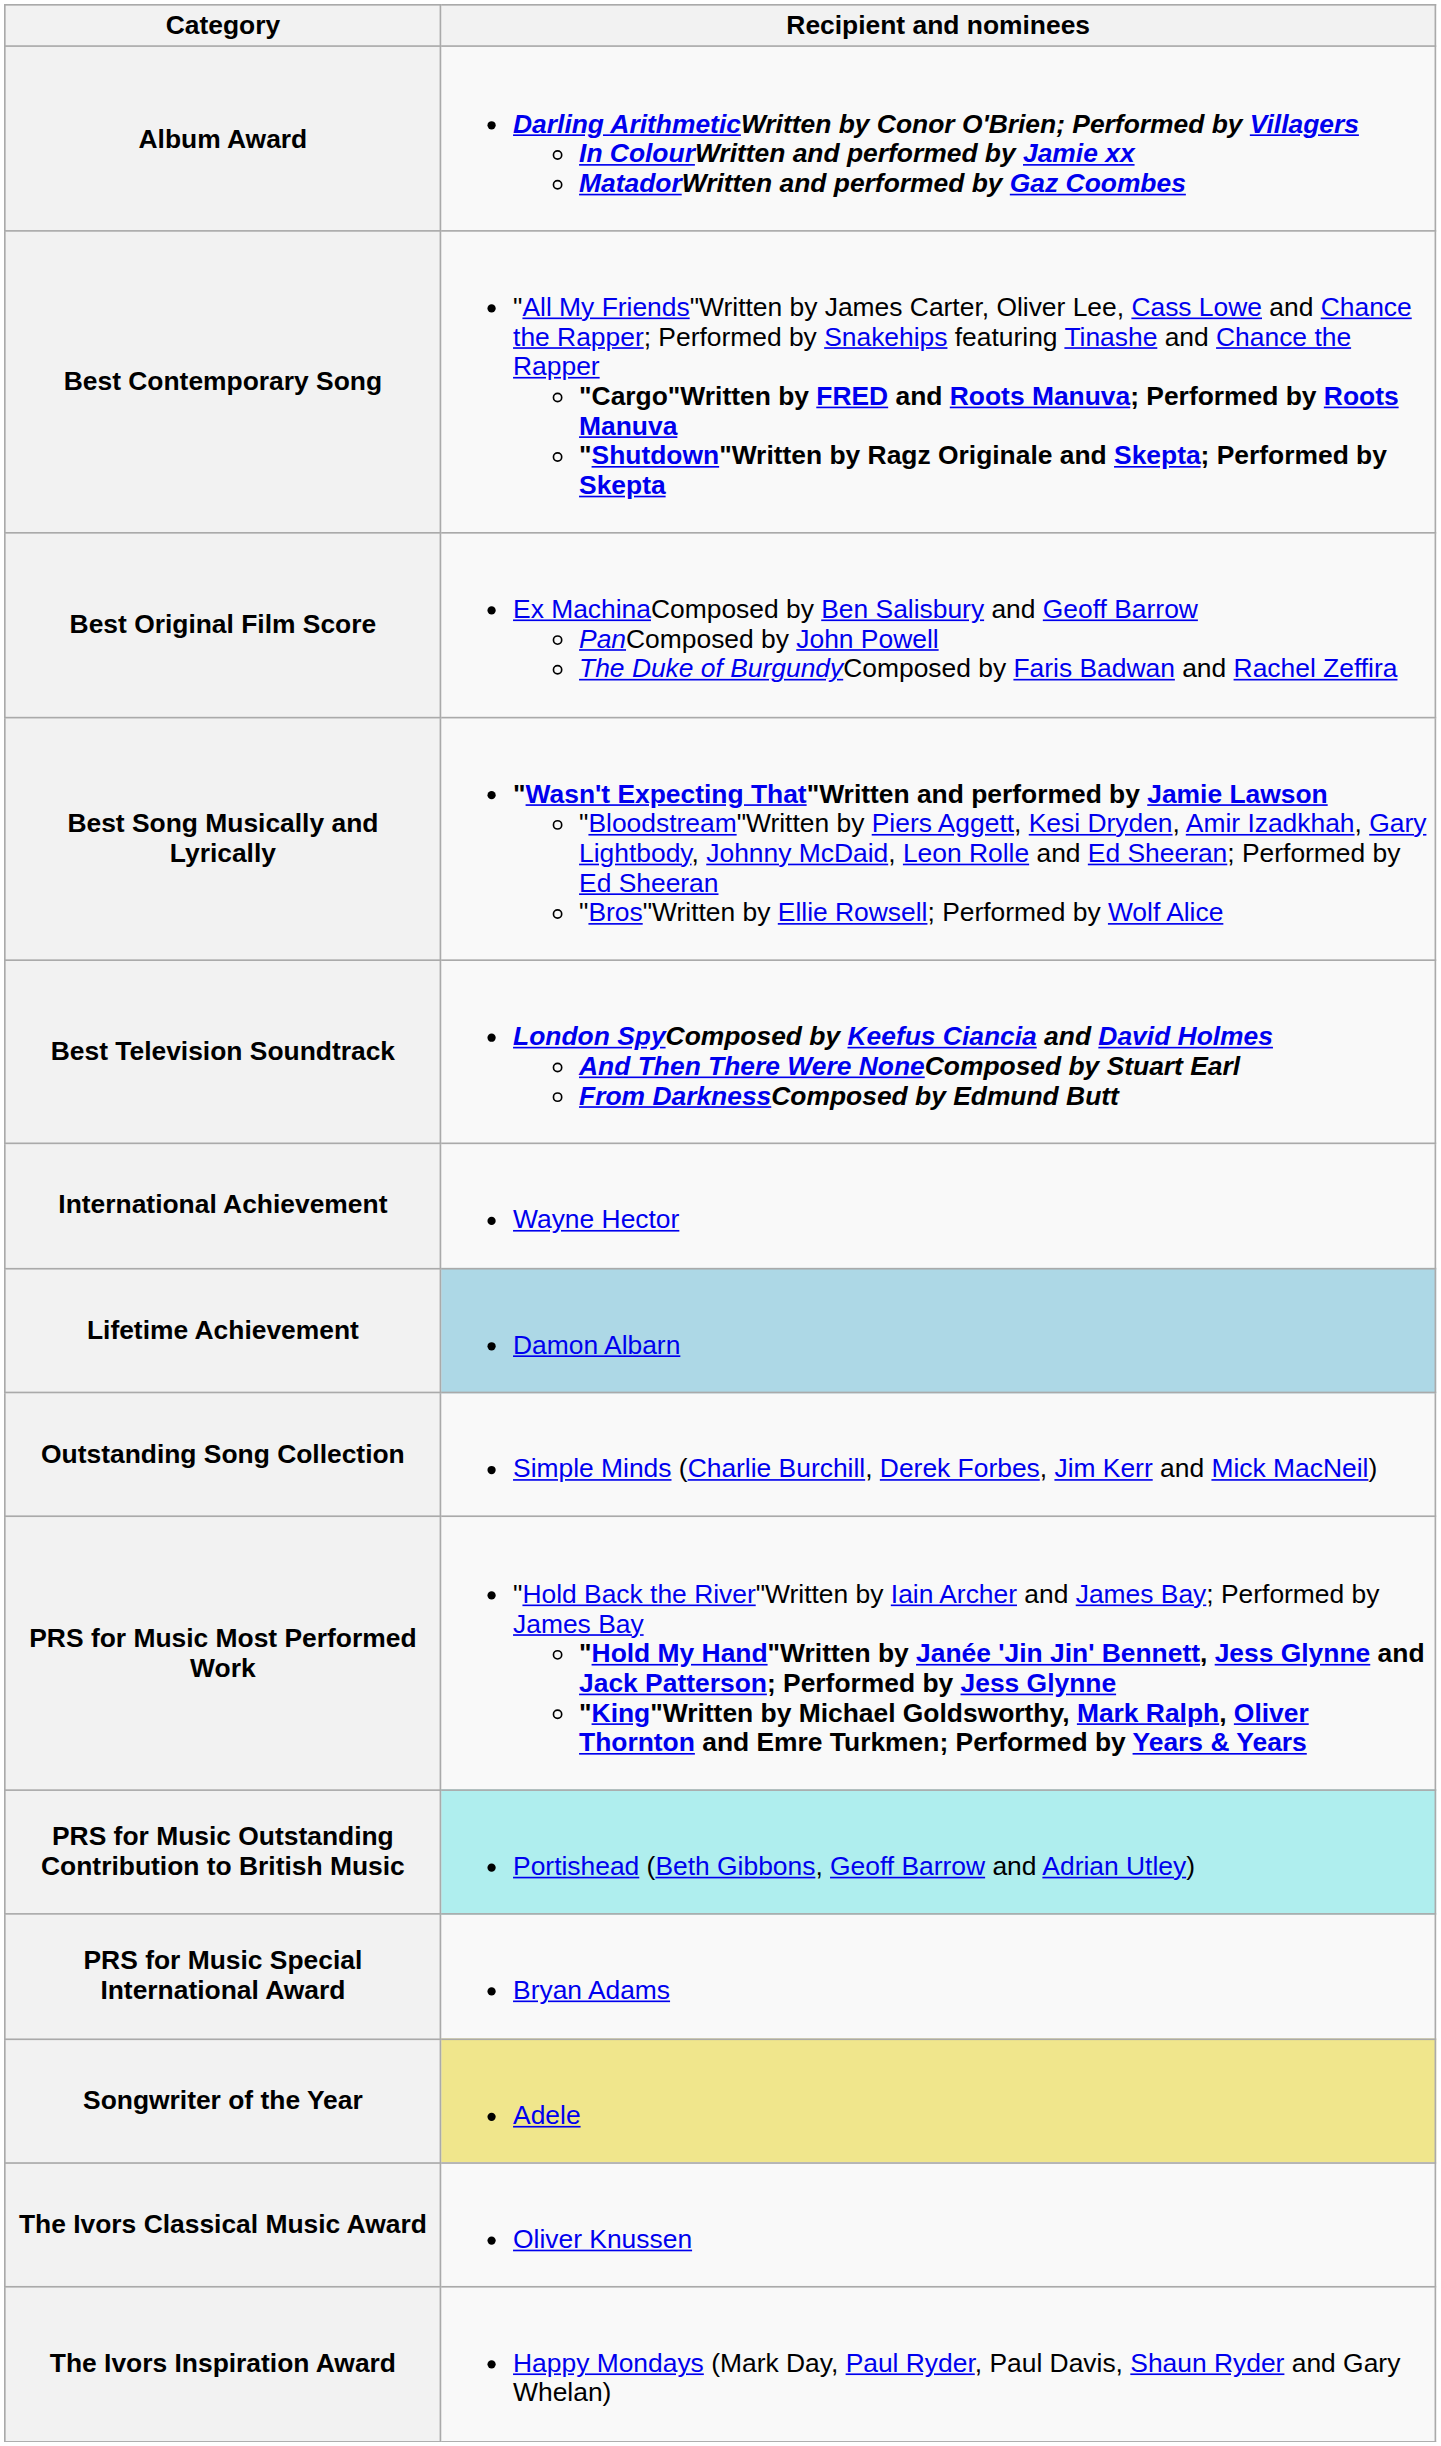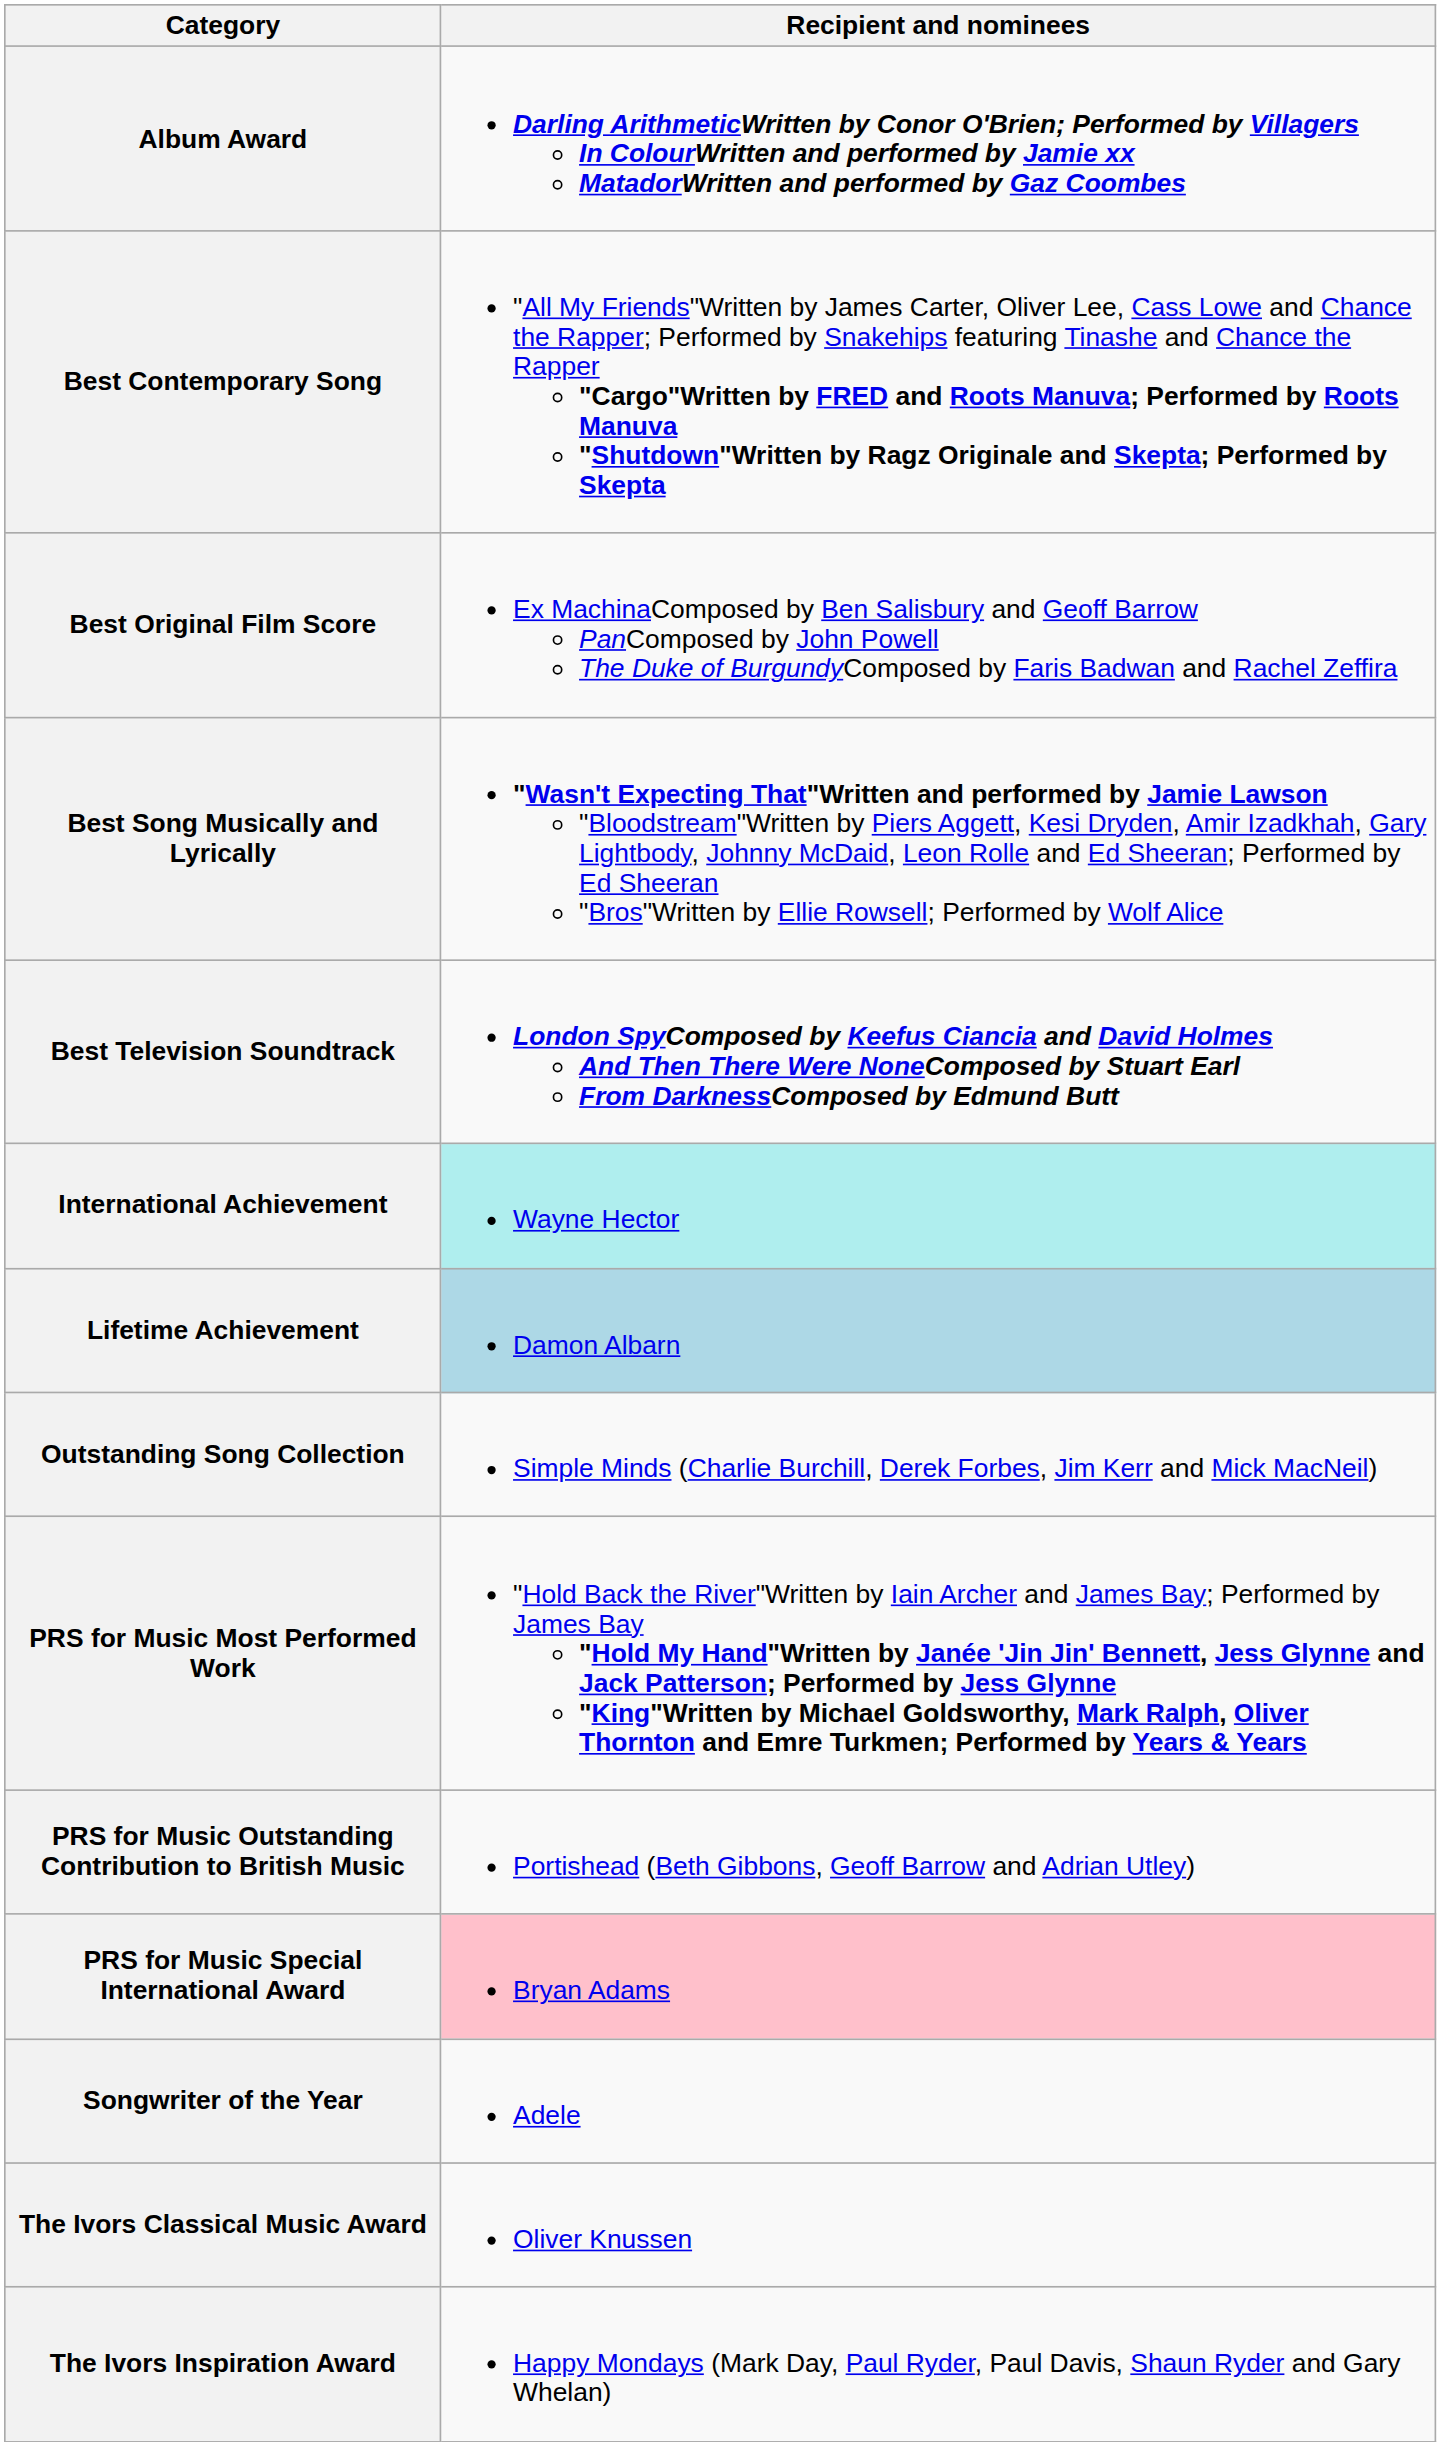(938, 1221) no background -> (938, 1221) paleturquoise background
(938, 1867) paleturquoise background -> (938, 1867) no background
(938, 1991) no background -> (938, 1991) pink background
(938, 2115) khaki background -> (938, 2115) no background
